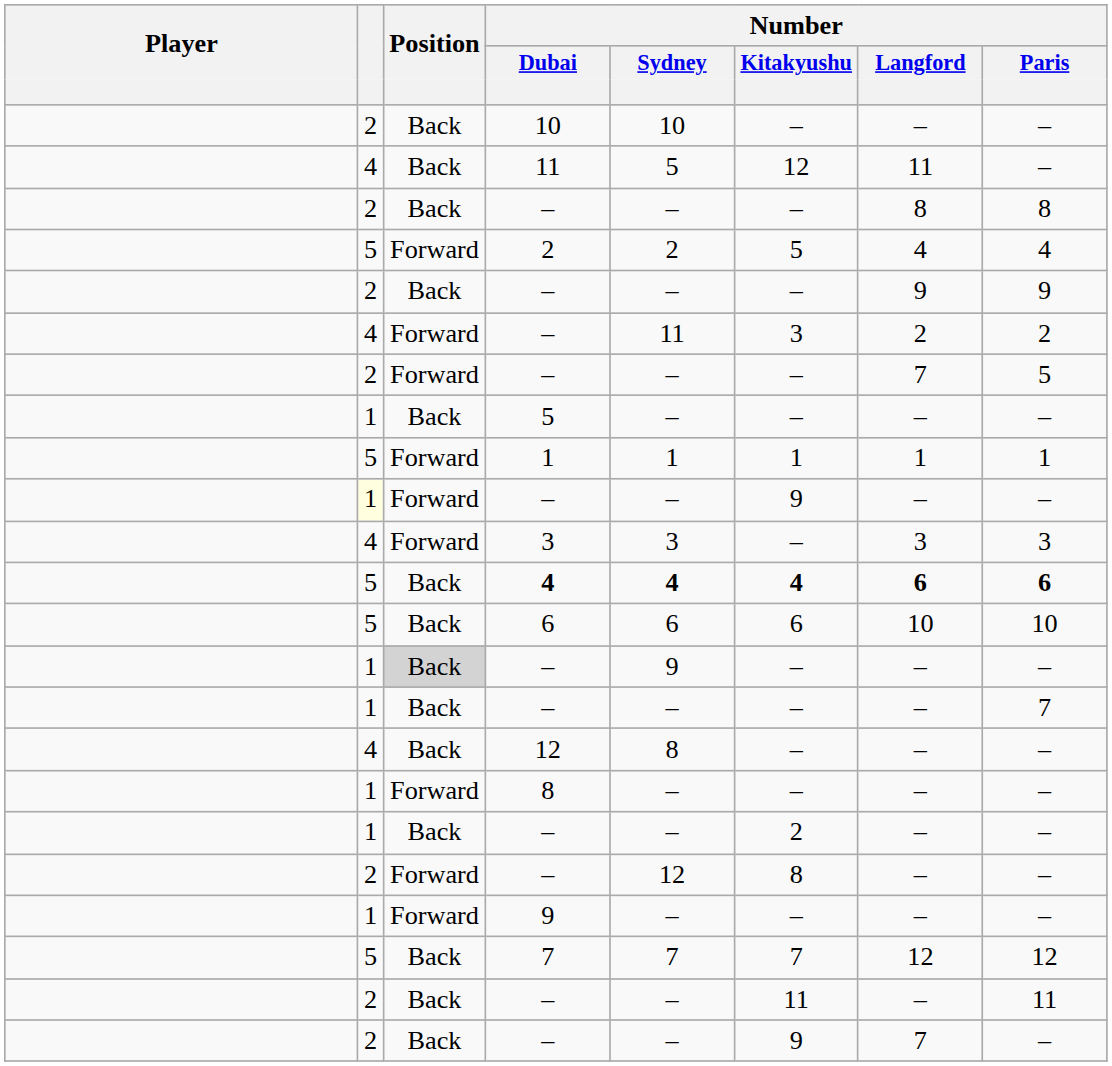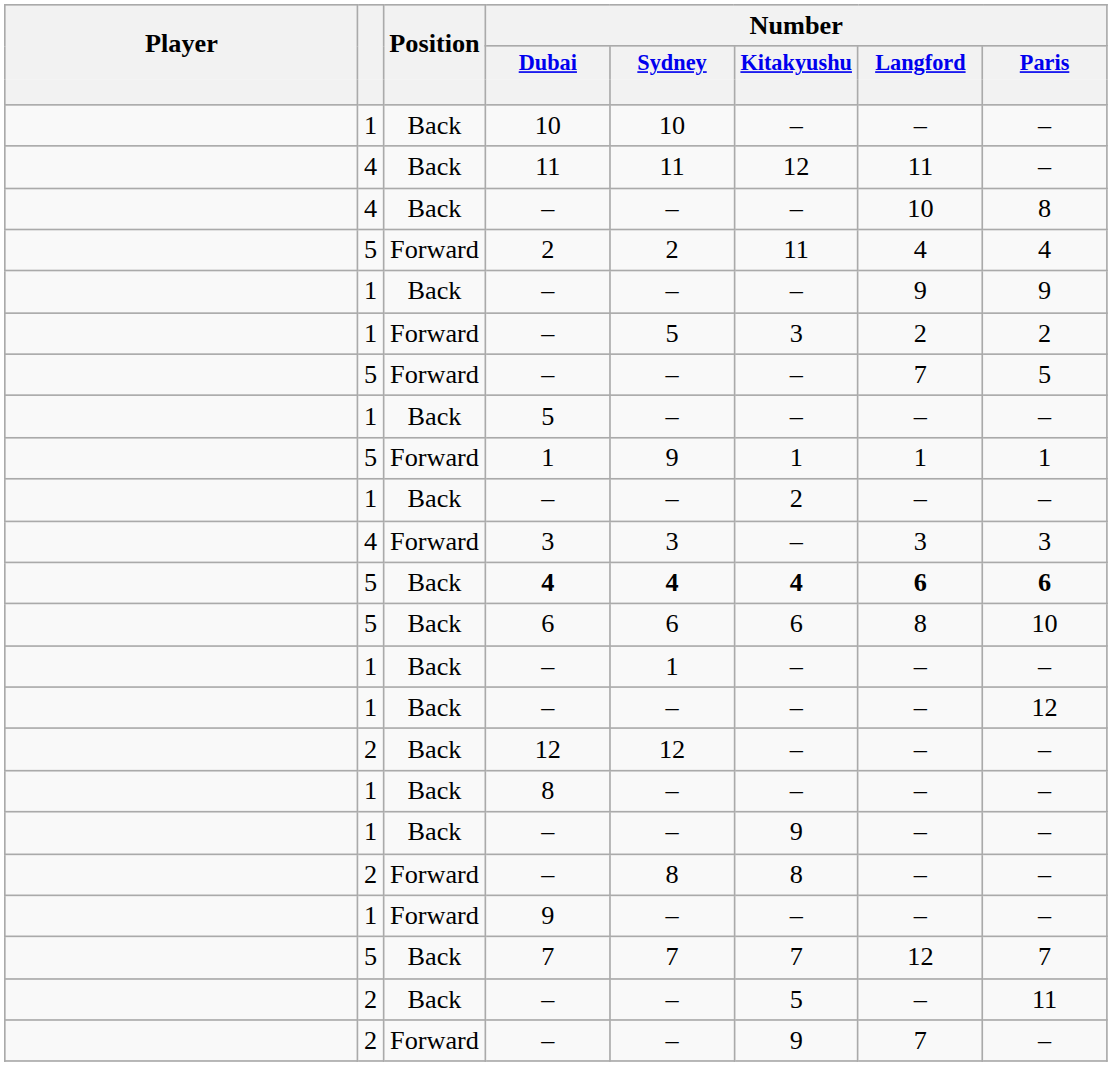(371, 124) 2 -> (371, 124) 1
(672, 166) 5 -> (672, 166) 11
(371, 208) 2 -> (371, 208) 4
(920, 208) 8 -> (920, 208) 10
(796, 249) 5 -> (796, 249) 11
(371, 291) 2 -> (371, 291) 1
(371, 333) 4 -> (371, 333) 1
(672, 333) 11 -> (672, 333) 5
(371, 374) 2 -> (371, 374) 5
(672, 457) 1 -> (672, 457) 9
(371, 499) lightyellow background -> (371, 499) no background
(434, 499) Forward -> (434, 499) Back
(796, 499) 9 -> (796, 499) 2
(920, 624) 10 -> (920, 624) 8
(434, 665) lightgrey background -> (434, 665) no background
(672, 665) 9 -> (672, 665) 1
(1045, 707) 7 -> (1045, 707) 12
(371, 749) 4 -> (371, 749) 2
(672, 749) 8 -> (672, 749) 12
(434, 790) Forward -> (434, 790) Back
(796, 832) 2 -> (796, 832) 9
(672, 874) 12 -> (672, 874) 8
(1045, 957) 12 -> (1045, 957) 7
(796, 998) 11 -> (796, 998) 5
(434, 1040) Back -> (434, 1040) Forward
